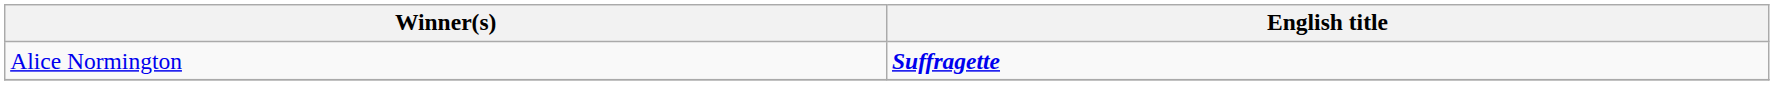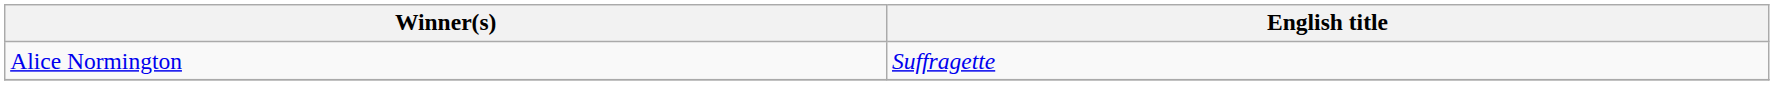(946, 60) bold -> (944, 60) normal
